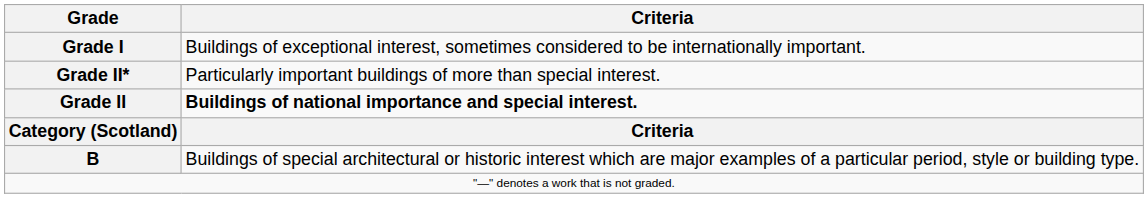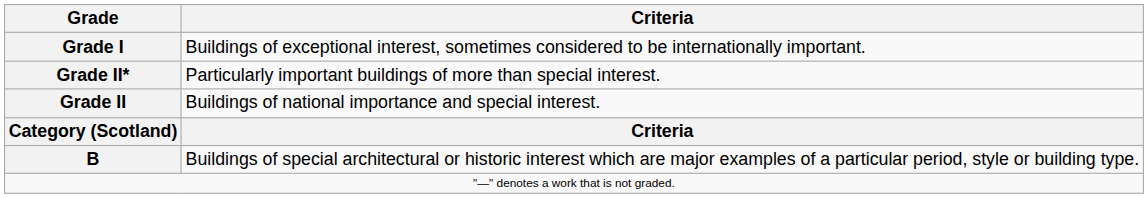(412, 103) bold -> (393, 103) normal
